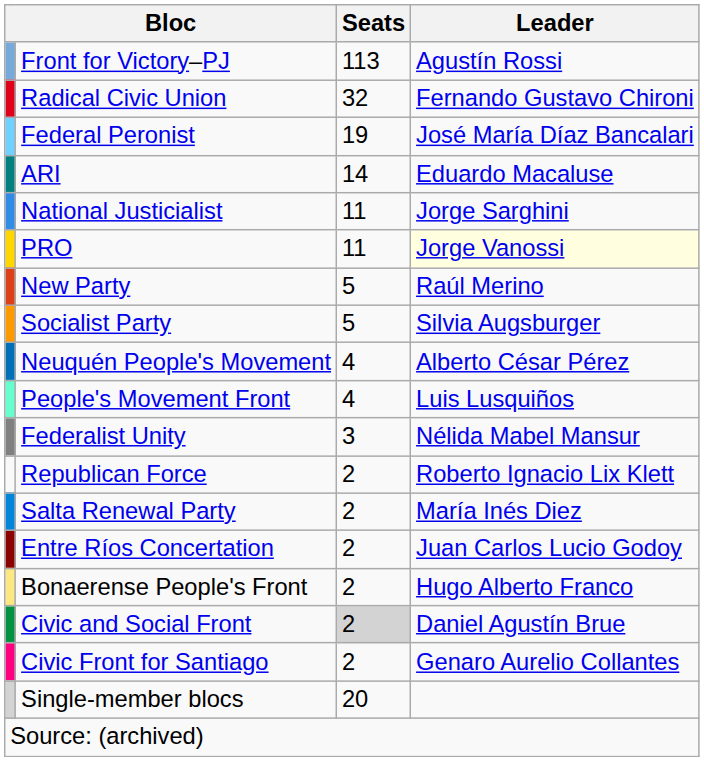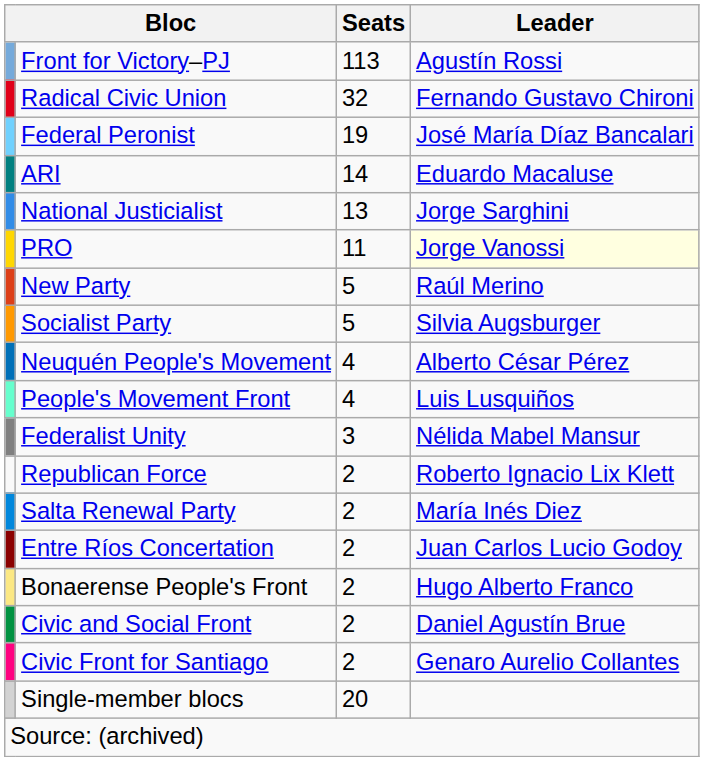(354, 211) 11 -> (355, 211) 13
(349, 624) lightgrey background -> (349, 624) no background
